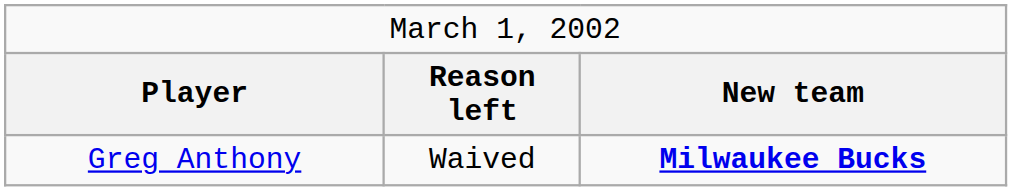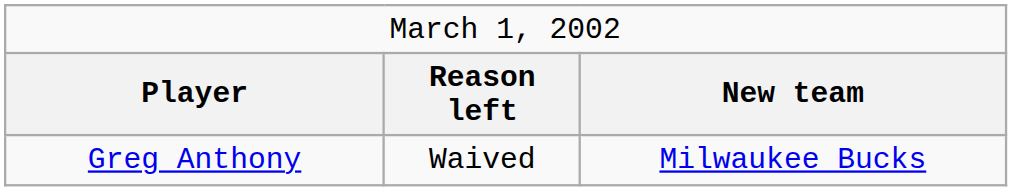(793, 160) bold -> (793, 160) normal
